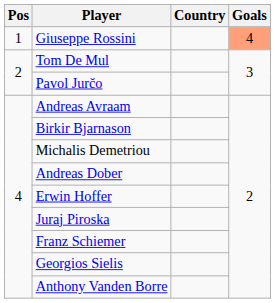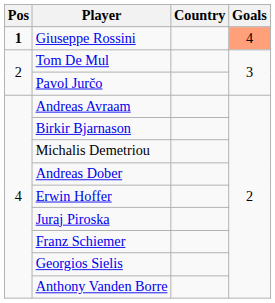(18, 38) normal -> (18, 38) bold
